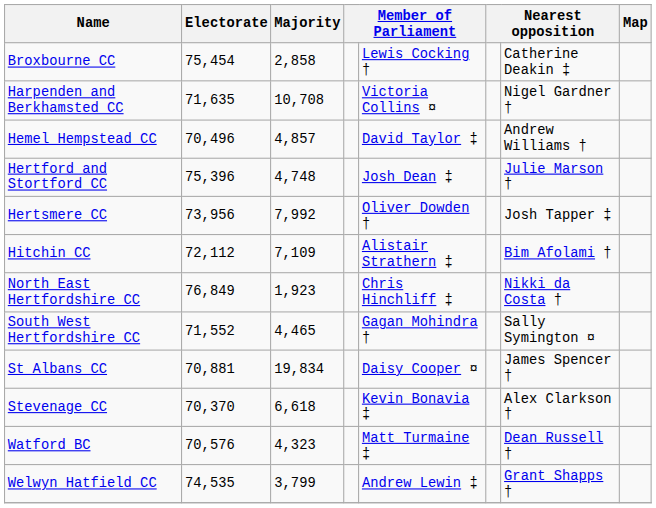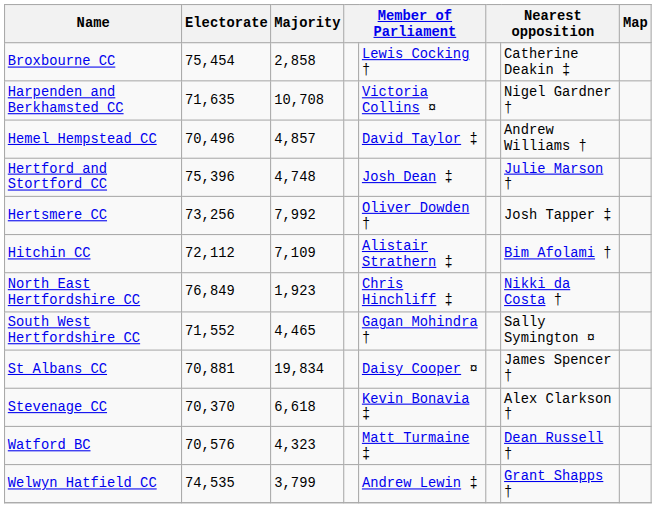(210, 216) 73,956 -> (210, 216) 73,256
